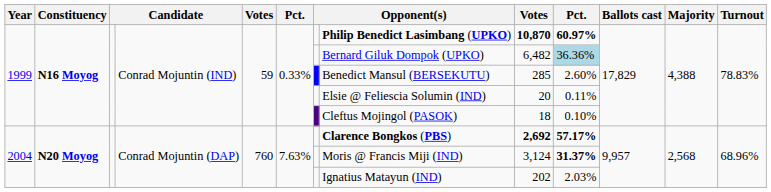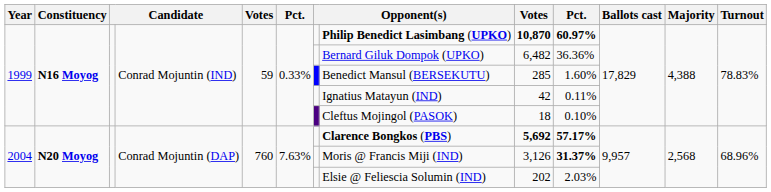(575, 55) lightblue background -> (575, 55) no background
(580, 75) 2.60% -> (580, 75) 1.60%
(404, 95) Elsie @ Feliescia Solumin (IND) -> (382, 95) Ignatius Matayun (IND)
(545, 95) 20 -> (545, 95) 42
(537, 136) 2,692 -> (537, 136) 5,692
(537, 156) 3,124 -> (537, 156) 3,126
(382, 177) Ignatius Matayun (IND) -> (404, 177) Elsie @ Feliescia Solumin (IND)
